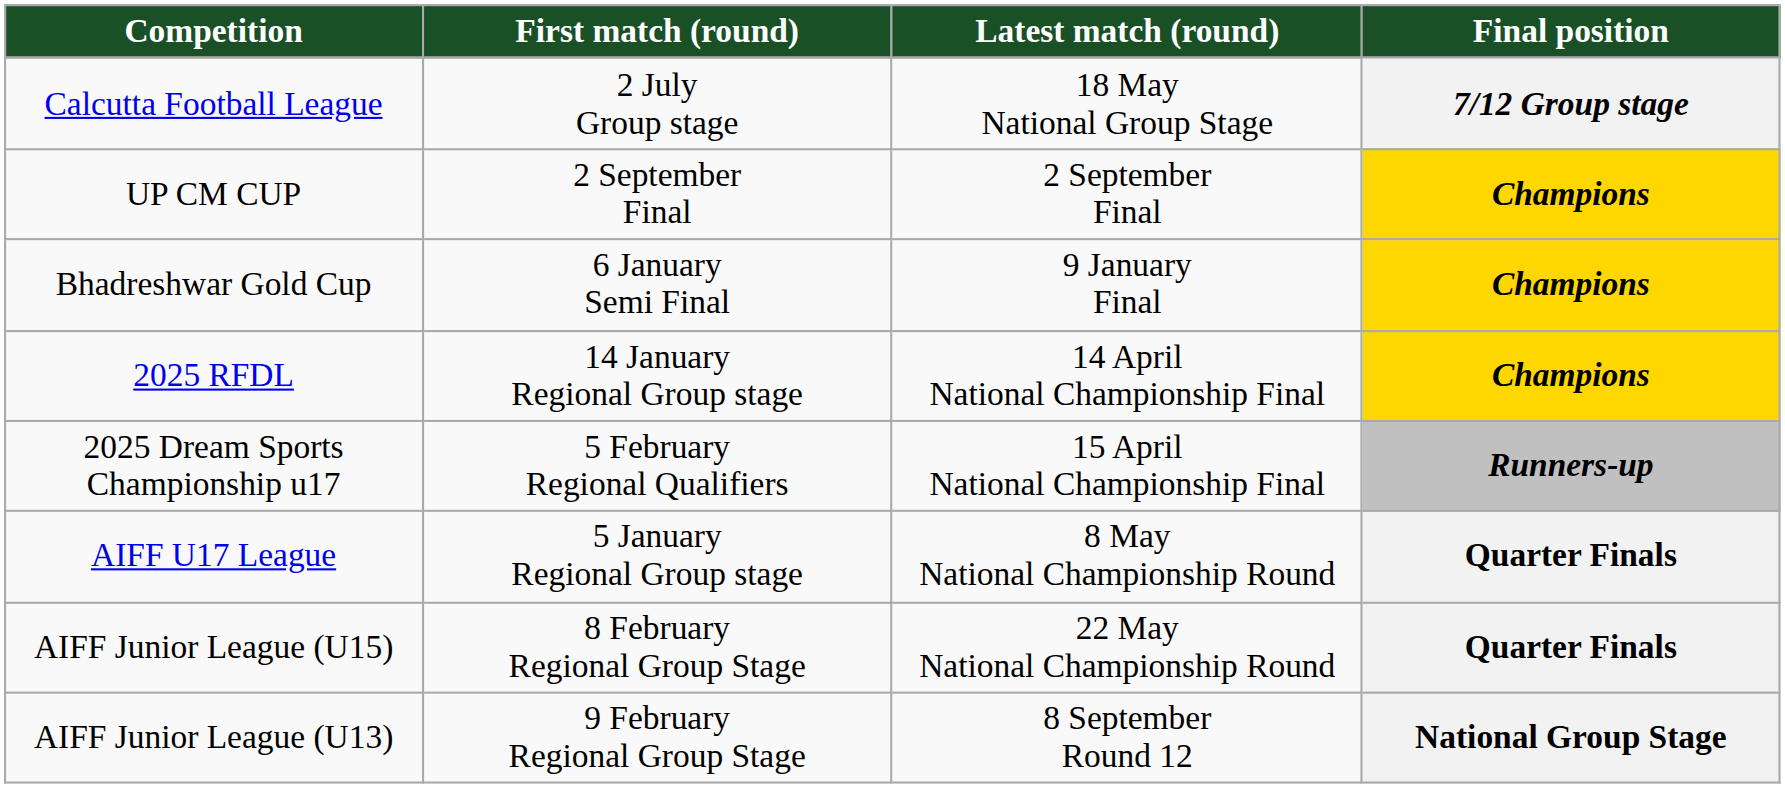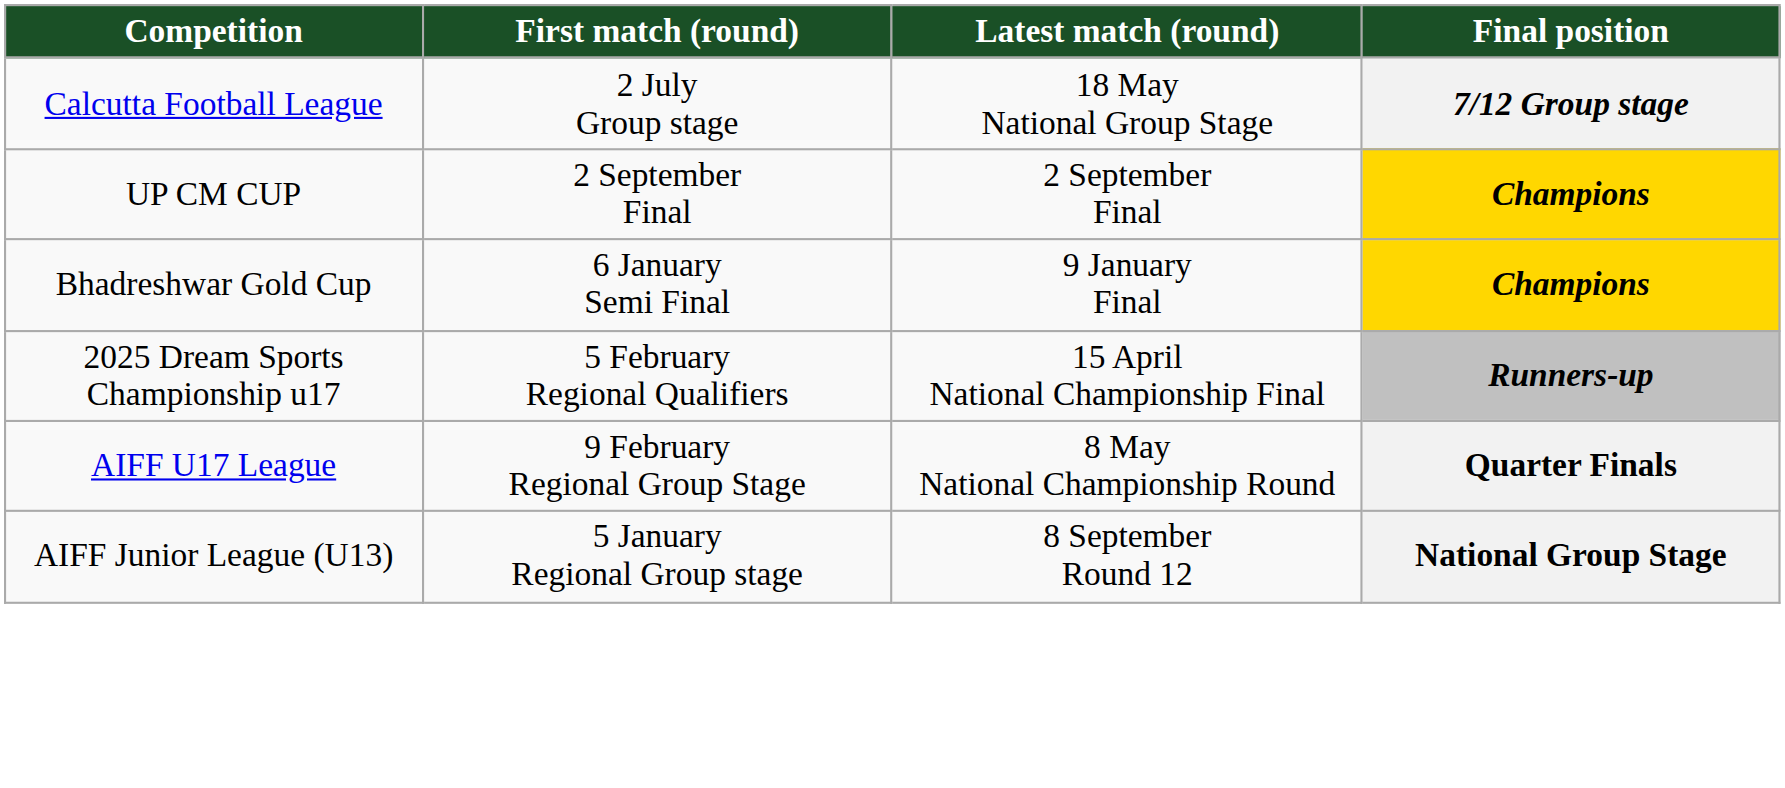- row: (214, 374)
(657, 556) 5 January Regional Group stage -> (657, 465) 9 February Regional Group Stage
- row: (214, 646)
(657, 737) 9 February Regional Group Stage -> (657, 556) 5 January Regional Group stage
